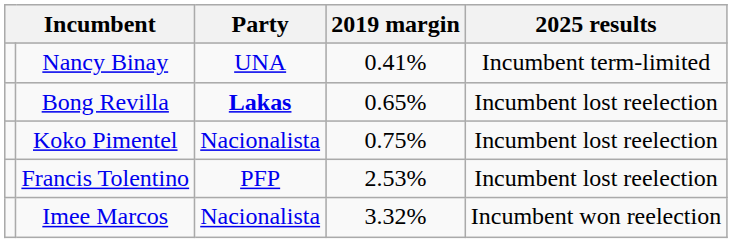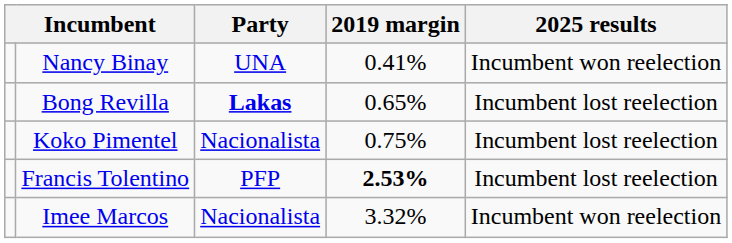(596, 62) Incumbent term-limited -> (596, 62) Incumbent won reelection
(395, 178) normal -> (395, 178) bold
